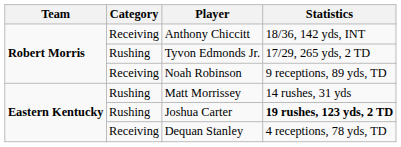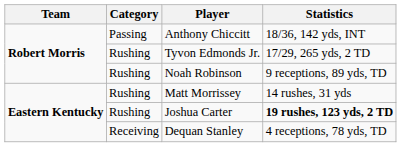(134, 34) Receiving -> (128, 34) Passing
(134, 73) Receiving -> (130, 73) Rushing
